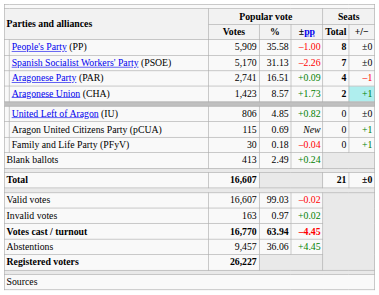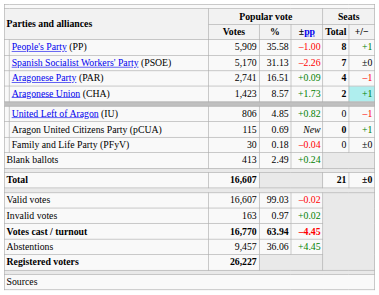(367, 47) ±0 -> (367, 47) +1
(367, 114) ±0 -> (367, 114) –1
(344, 129) normal -> (344, 129) bold
(367, 145) +1 -> (367, 145) ±0
